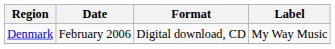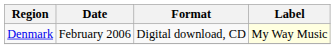(290, 33) no background -> (290, 33) lightyellow background
